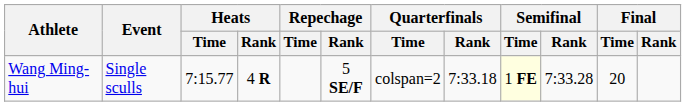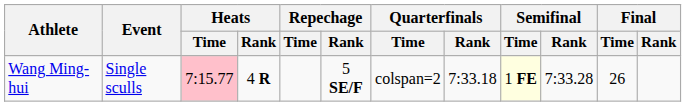(209, 78) no background -> (209, 78) pink background
(617, 78) 20 -> (617, 78) 26
